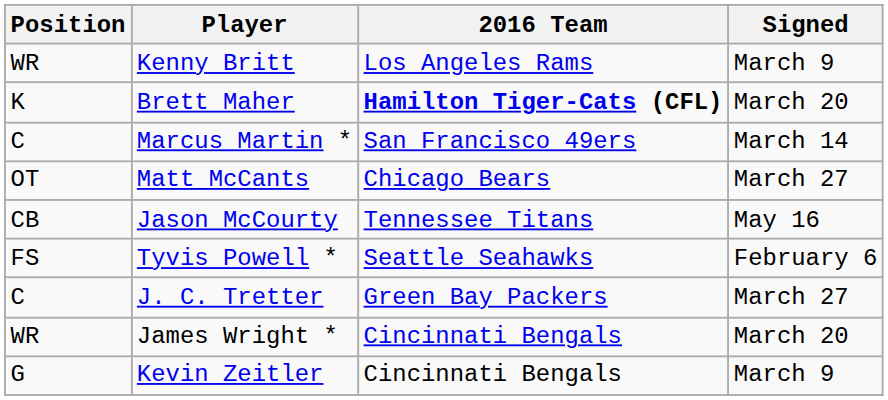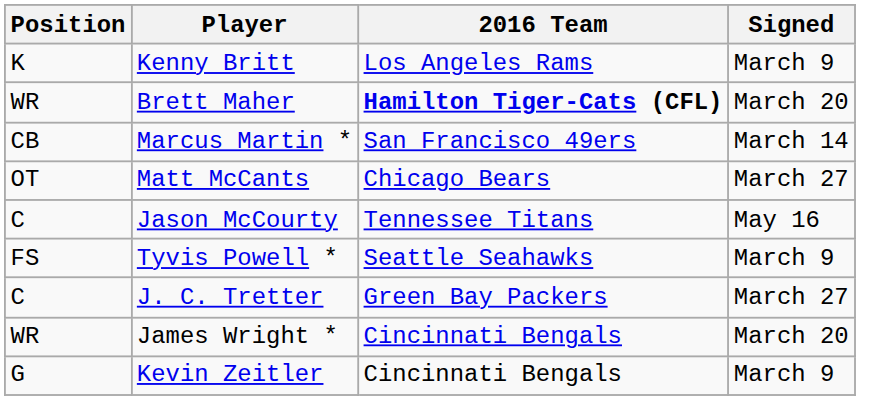(25, 63) WR -> (18, 63) K
(18, 102) K -> (25, 102) WR
(18, 141) C -> (25, 141) CB
(25, 219) CB -> (18, 219) C
(806, 258) February 6 -> (784, 258) March 9
